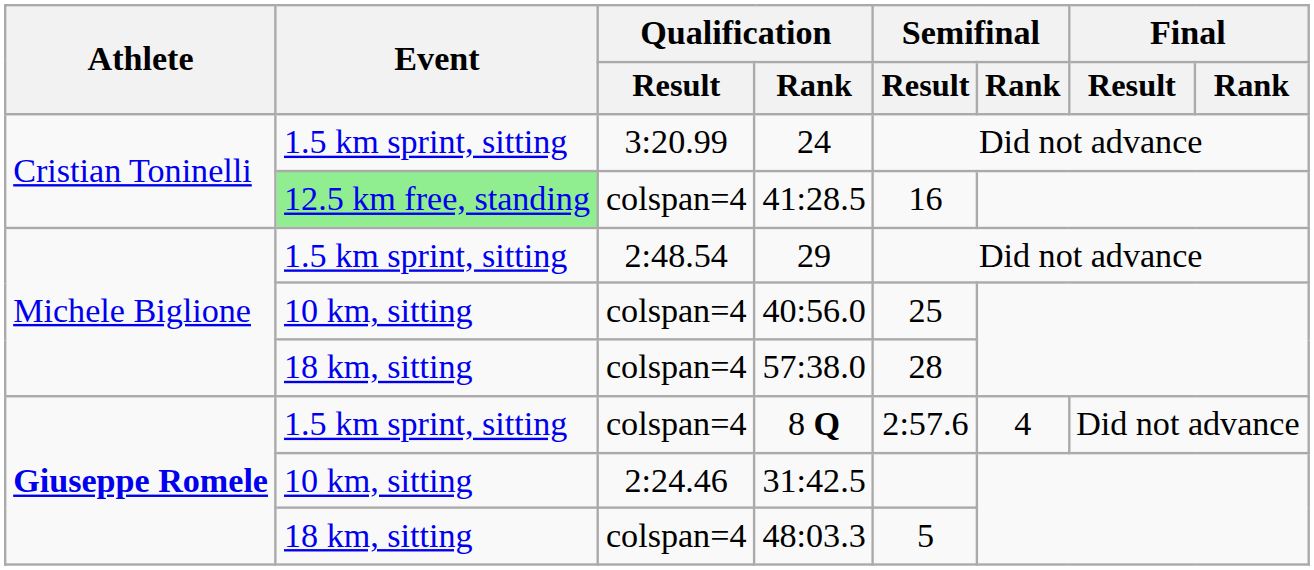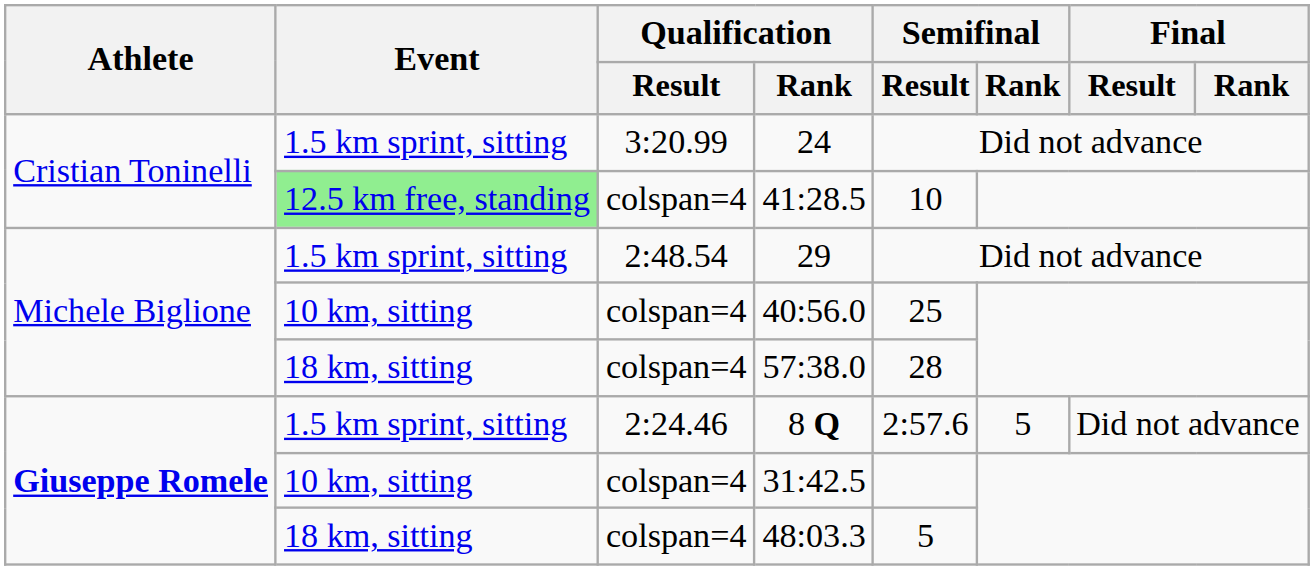(925, 198) 16 -> (925, 198) 10
(676, 424) colspan=4 -> (676, 424) 2:24.46
(1023, 424) 4 -> (1023, 424) 5
(676, 480) 2:24.46 -> (676, 480) colspan=4
